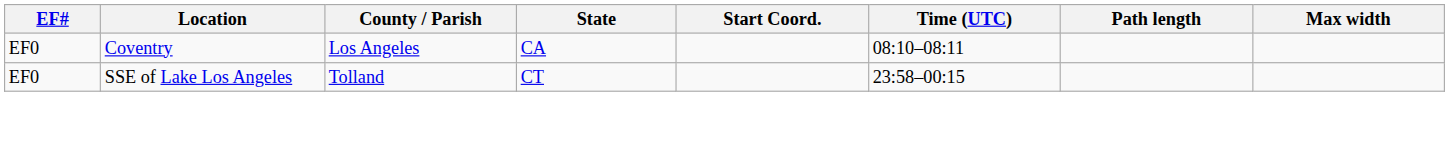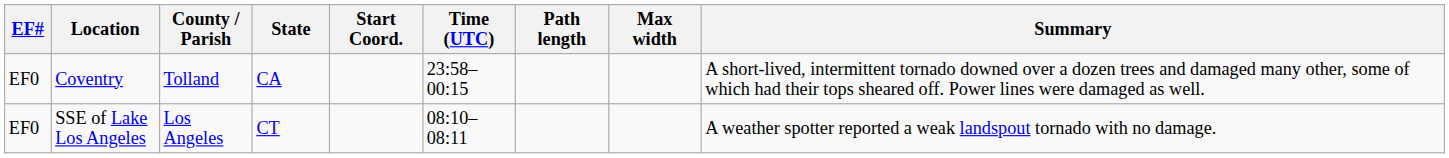+ column: (1073, 29)
(374, 47) Los Angeles -> (191, 78) Tolland
(918, 47) 08:10–08:11 -> (452, 78) 23:58–00:15
(356, 76) Tolland -> (193, 128) Los Angeles
(919, 76) 23:58–00:15 -> (452, 128) 08:10–08:11
